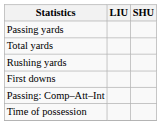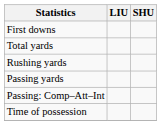rows swapped: (31, 79) <-> (35, 29)
